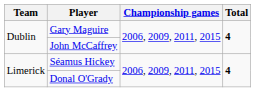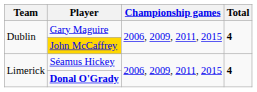(83, 45) no background -> (83, 45) gold background
(81, 78) normal -> (84, 78) bold
